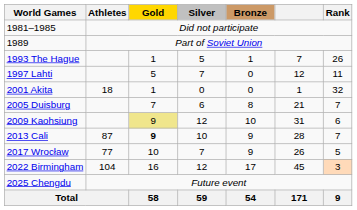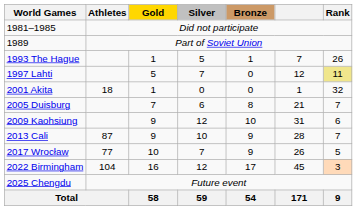(338, 74) no background -> (338, 74) khaki background
(153, 121) khaki background -> (153, 121) no background
(153, 136) bold -> (153, 136) normal
